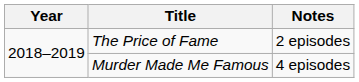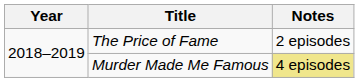(313, 65) no background -> (313, 65) khaki background
